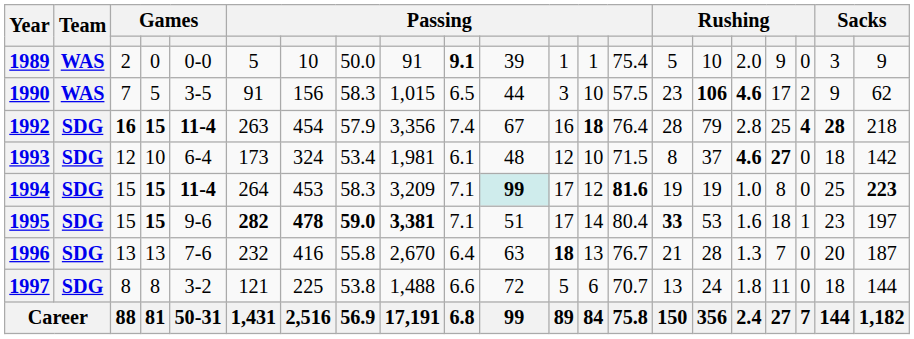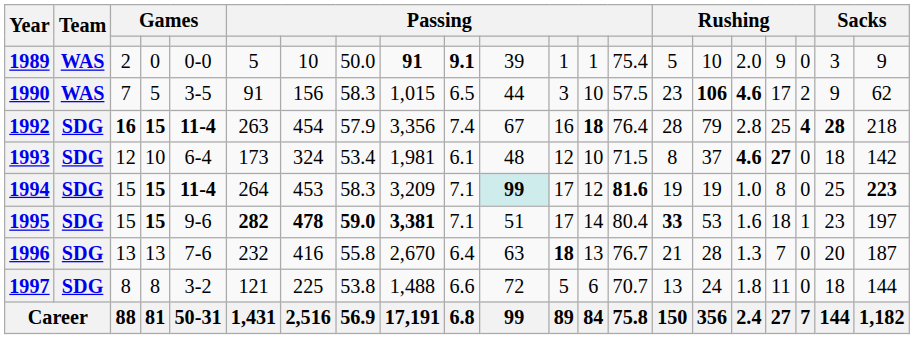(412, 61) normal -> (412, 61) bold
